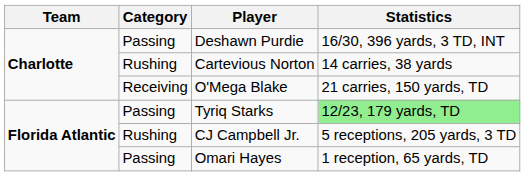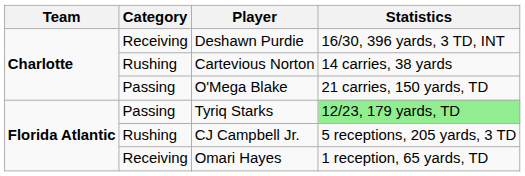(149, 40) Passing -> (155, 40) Receiving
(155, 87) Receiving -> (149, 87) Passing
(149, 158) Passing -> (155, 158) Receiving
